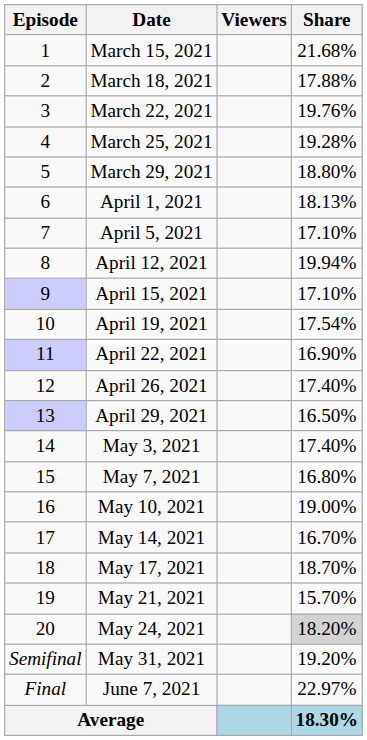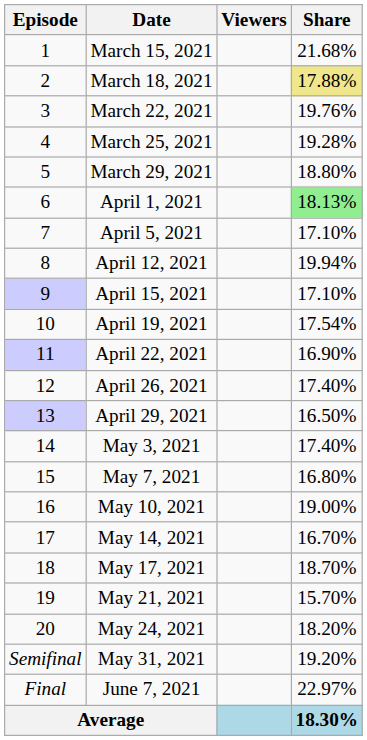(327, 80) no background -> (327, 80) khaki background
(327, 202) no background -> (327, 202) lightgreen background
(327, 628) lightgrey background -> (327, 628) no background
